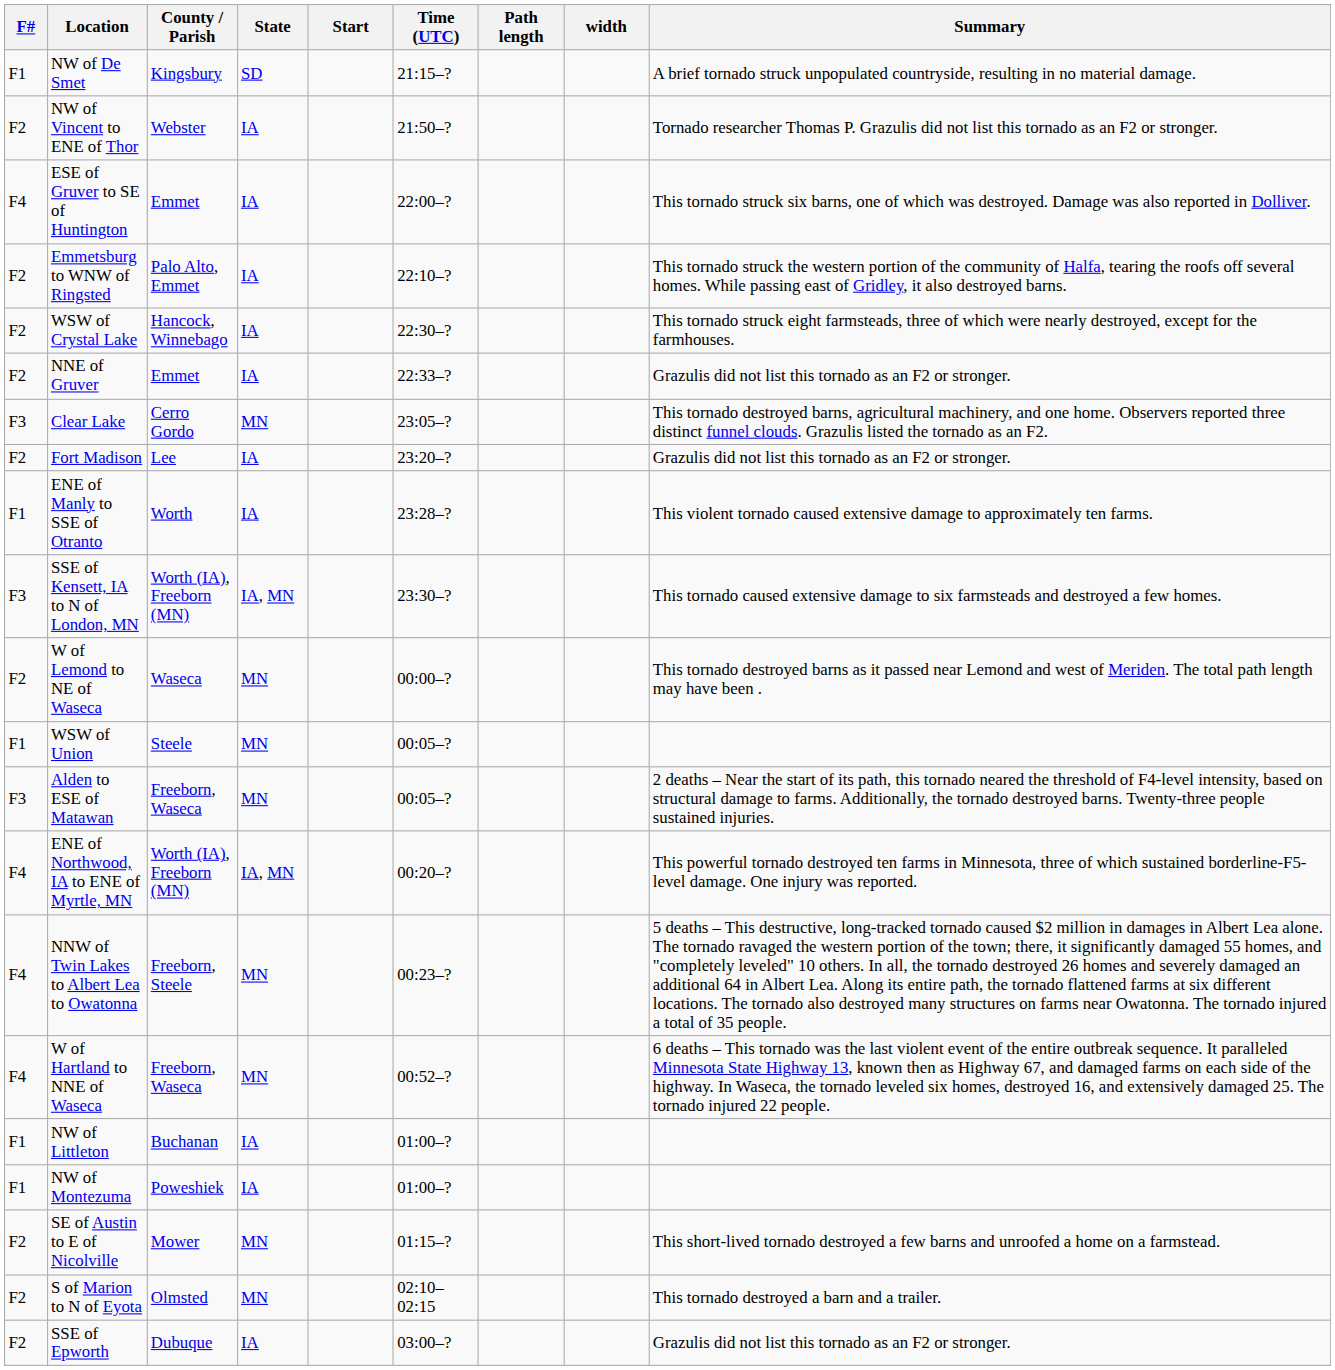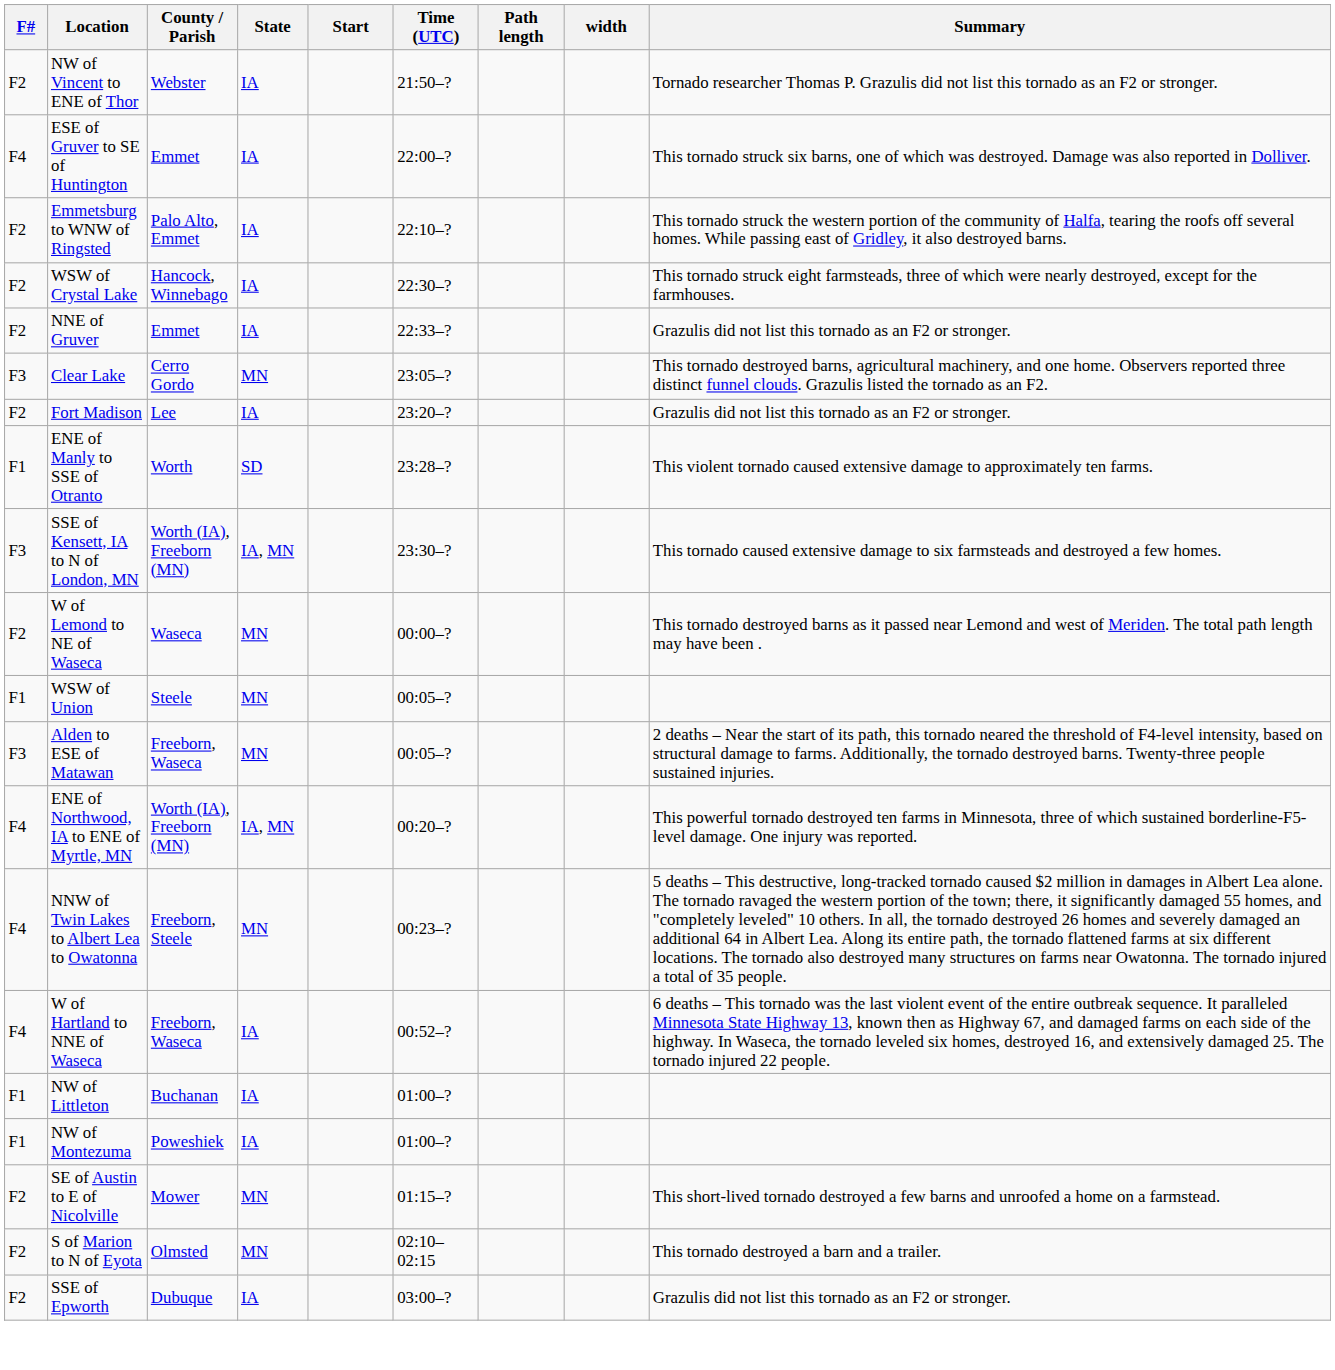- row: (86, 72)
(250, 512) IA -> (252, 467) SD
(255, 1077) MN -> (250, 1031) IA
